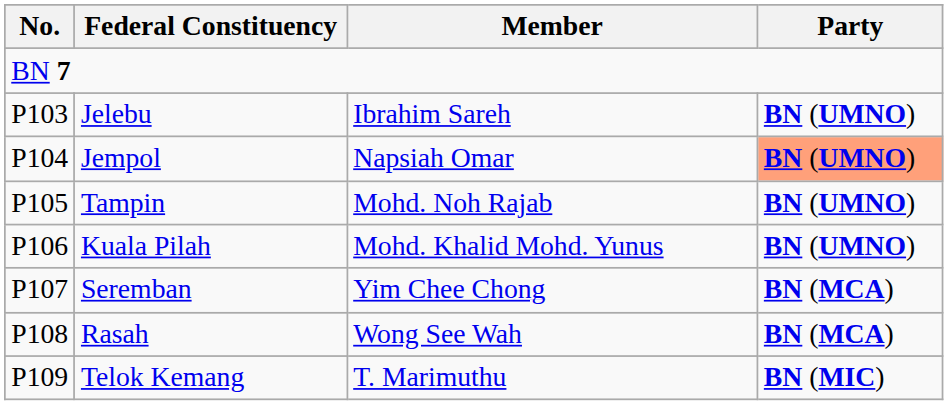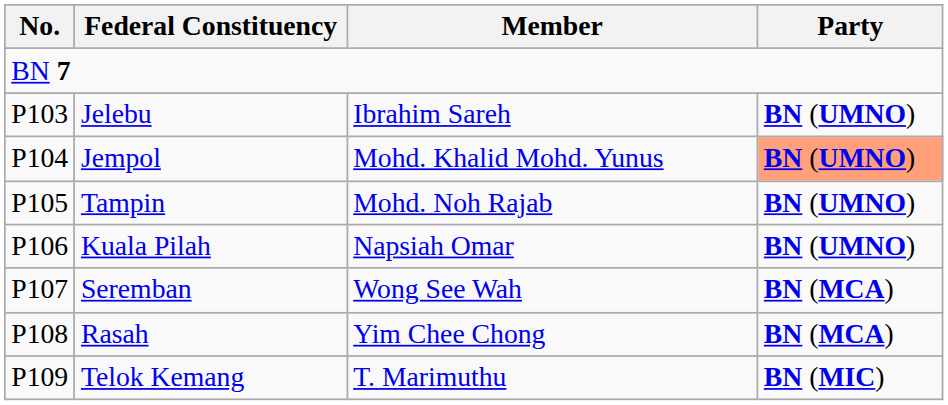(434, 158) Napsiah Omar -> (508, 158) Mohd. Khalid Mohd. Yunus
(508, 245) Mohd. Khalid Mohd. Yunus -> (434, 245) Napsiah Omar
(449, 289) Yim Chee Chong -> (438, 289) Wong See Wah
(438, 333) Wong See Wah -> (449, 333) Yim Chee Chong
